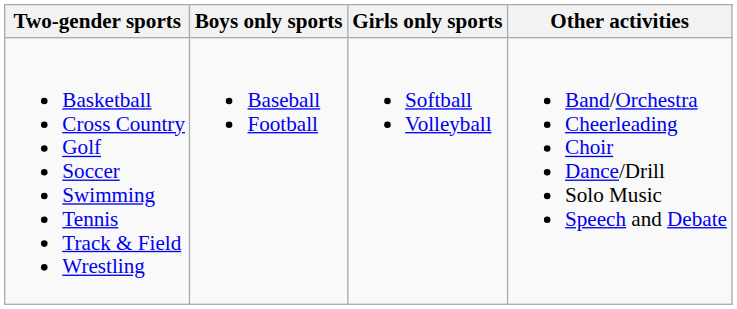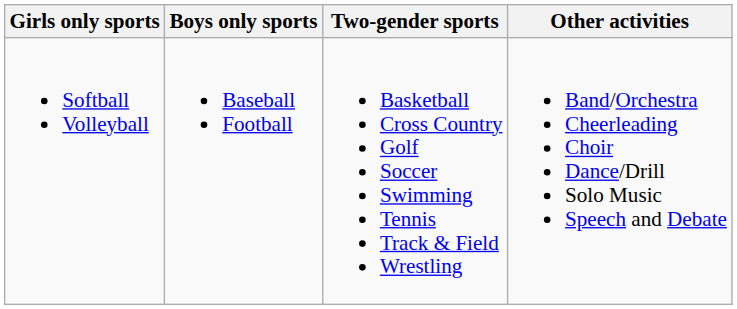columns swapped: (97, 21) <-> (427, 21)
